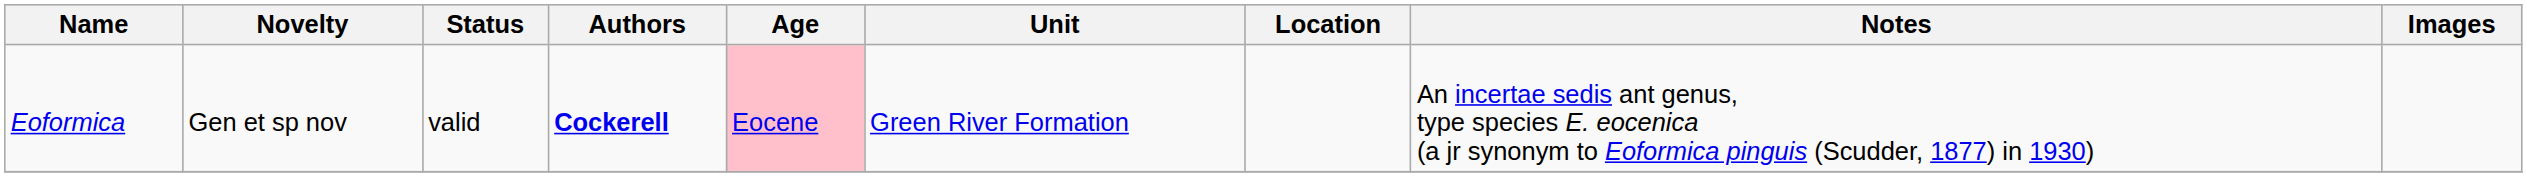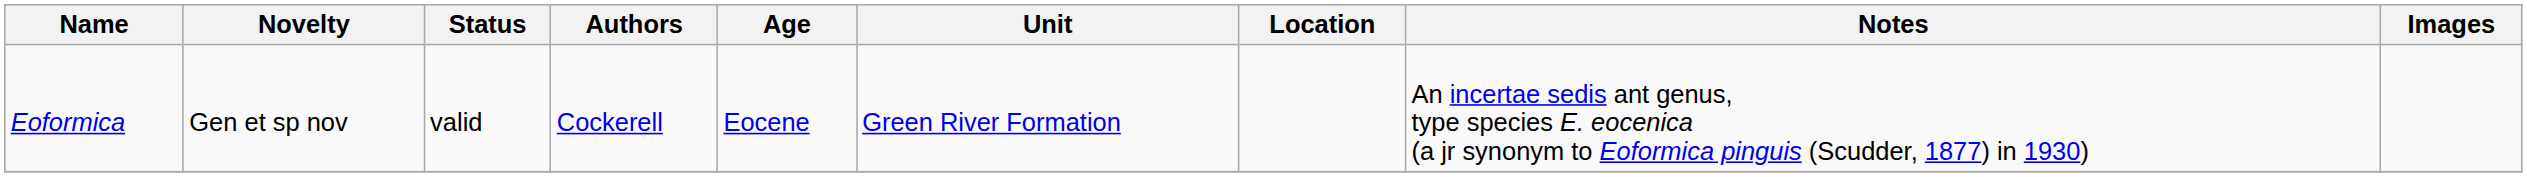(611, 122) bold -> (610, 122) normal
(775, 122) pink background -> (767, 122) no background
